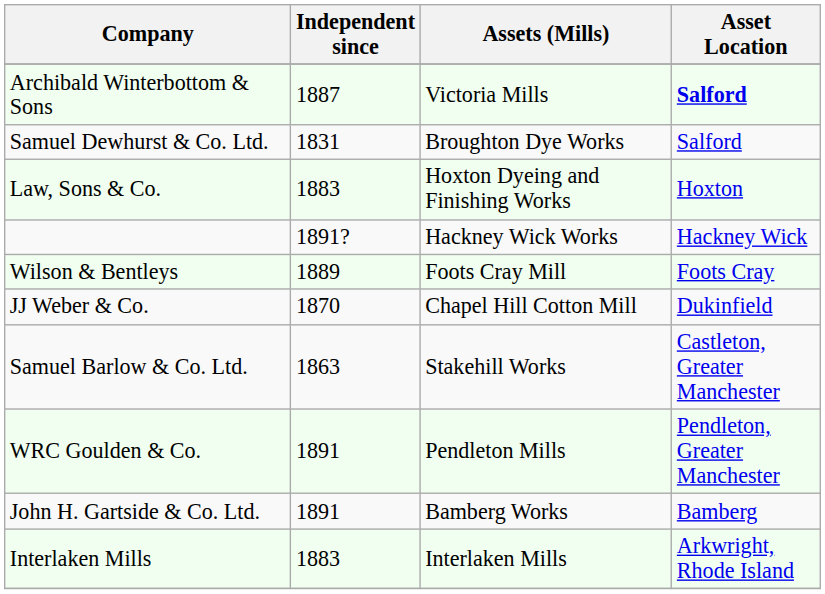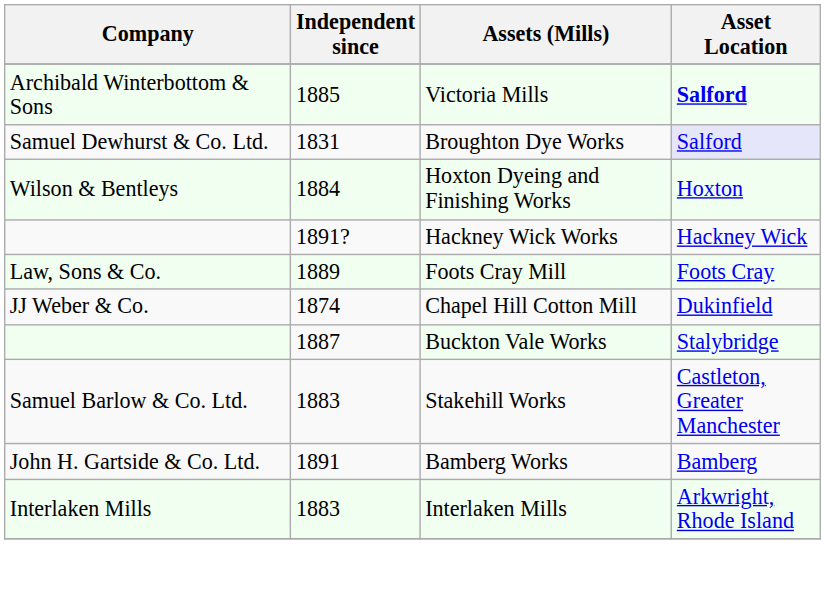(318, 94) 1887 -> (318, 94) 1885
(709, 141) no background -> (709, 141) lavender background
(85, 189) Law, Sons & Co. -> (94, 189) Wilson & Bentleys
(318, 189) 1883 -> (318, 189) 1884
(94, 271) Wilson & Bentleys -> (85, 271) Law, Sons & Co.
(318, 306) 1870 -> (318, 306) 1874
+ row: (516, 341)
(318, 366) 1863 -> (318, 401) 1883
- row: (495, 451)
